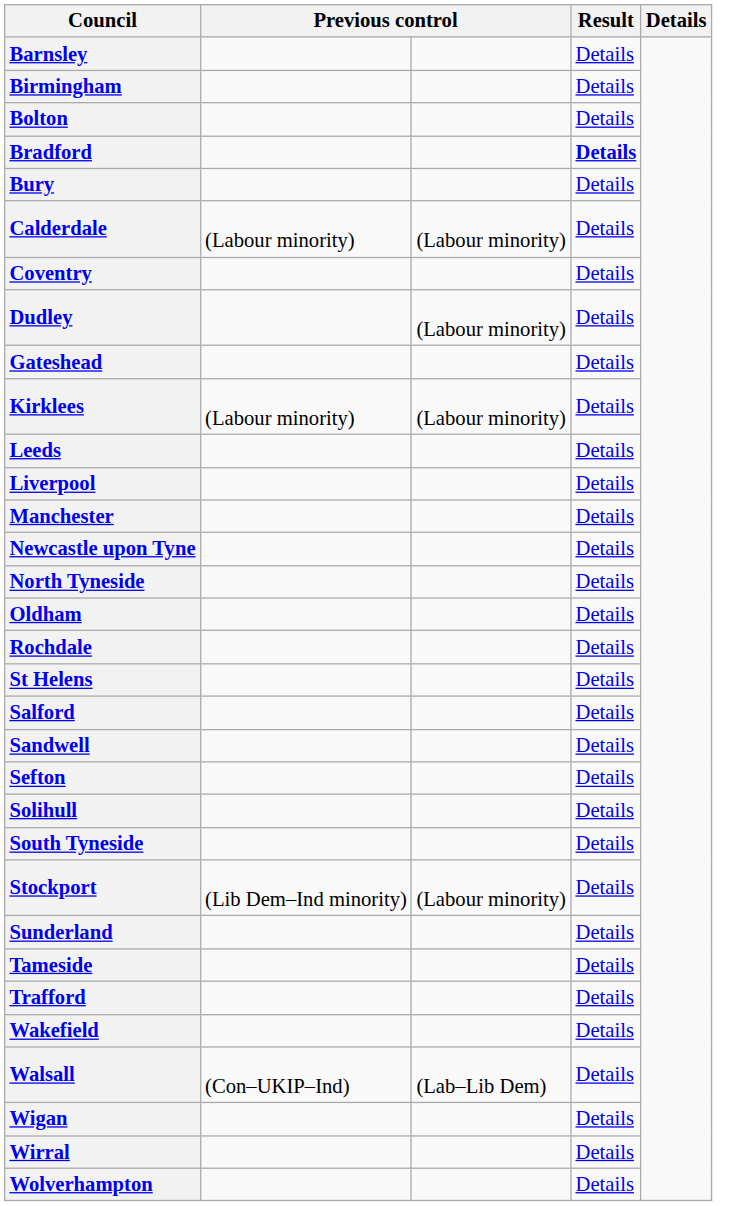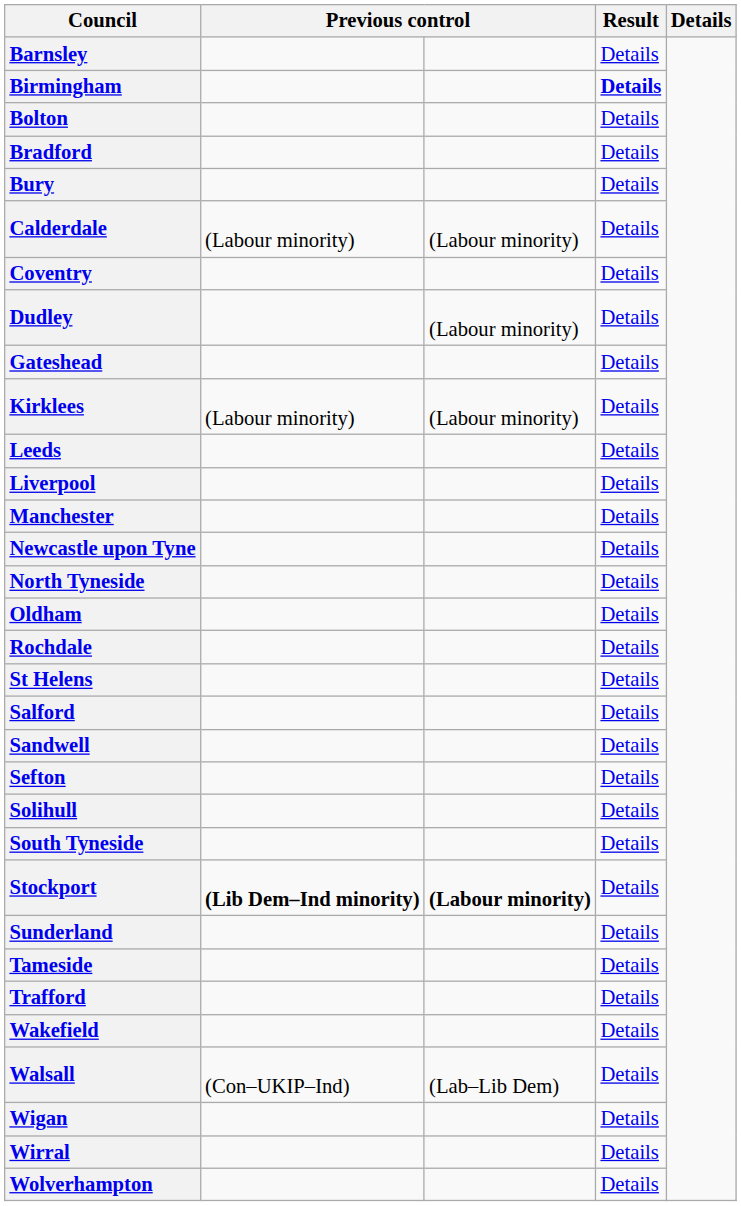(605, 86) normal -> (631, 86) bold
(606, 151) bold -> (630, 151) normal
(306, 899) normal -> (312, 899) bold
(491, 899) normal -> (510, 899) bold
